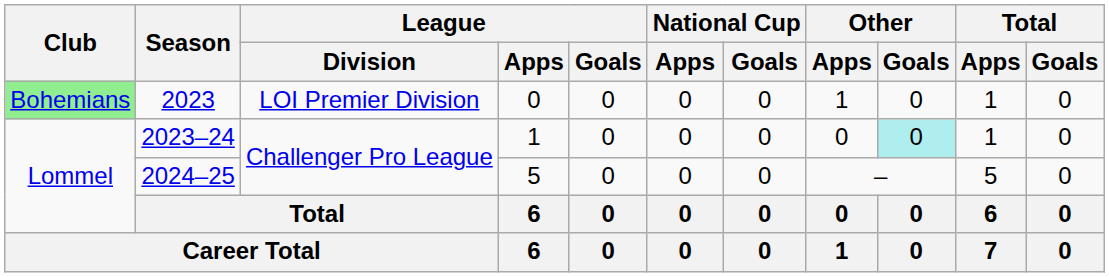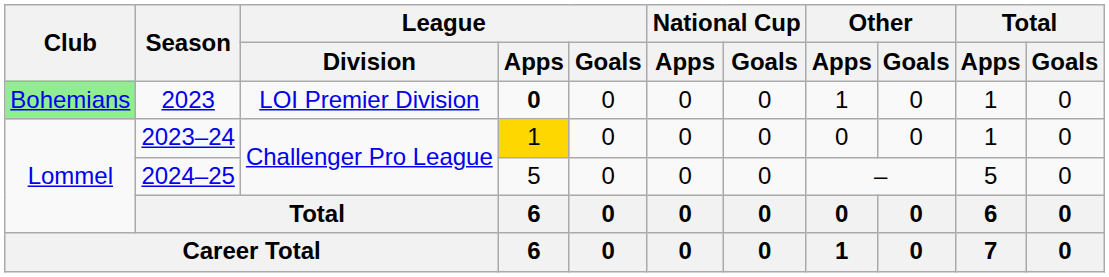(534, 99) normal -> (534, 99) bold
(534, 137) no background -> (534, 137) gold background
(916, 137) paleturquoise background -> (916, 137) no background
